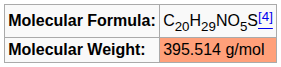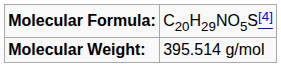(214, 50) lightsalmon background -> (214, 50) no background
